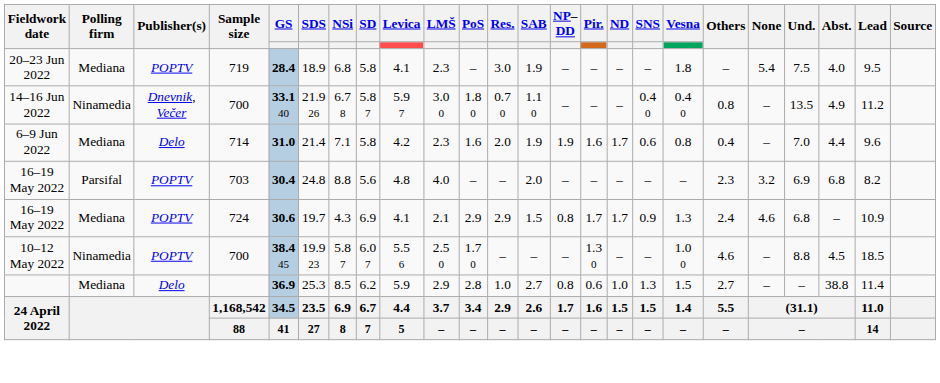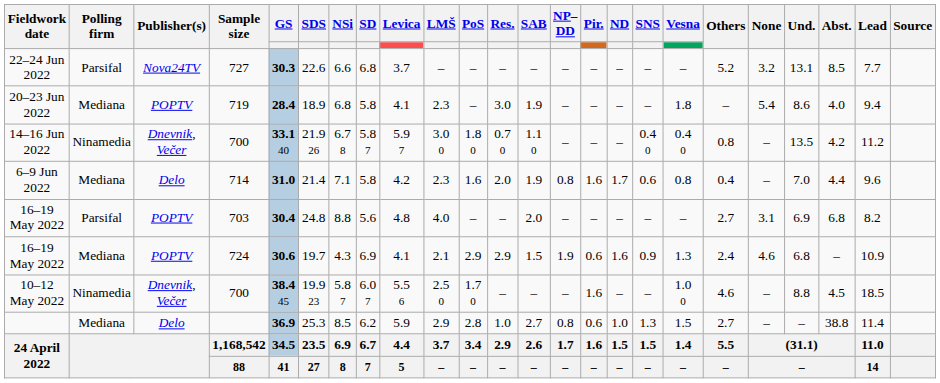+ row: (37, 66)
(802, 66) 7.5 -> (802, 104) 8.6
(872, 66) 9.5 -> (872, 104) 9.4
(837, 104) 4.9 -> (837, 142) 4.2
(565, 142) 1.9 -> (565, 179) 0.8
(726, 179) 2.3 -> (726, 217) 2.7
(767, 179) 3.2 -> (767, 217) 3.1
(565, 217) 0.8 -> (565, 255) 1.9
(594, 217) 1.7 -> (594, 255) 0.6
(620, 217) 1.7 -> (620, 255) 1.6
(172, 255) POPTV -> (172, 292) Dnevnik, Večer
(594, 254) 1.3 0 -> (594, 292) 1.6
